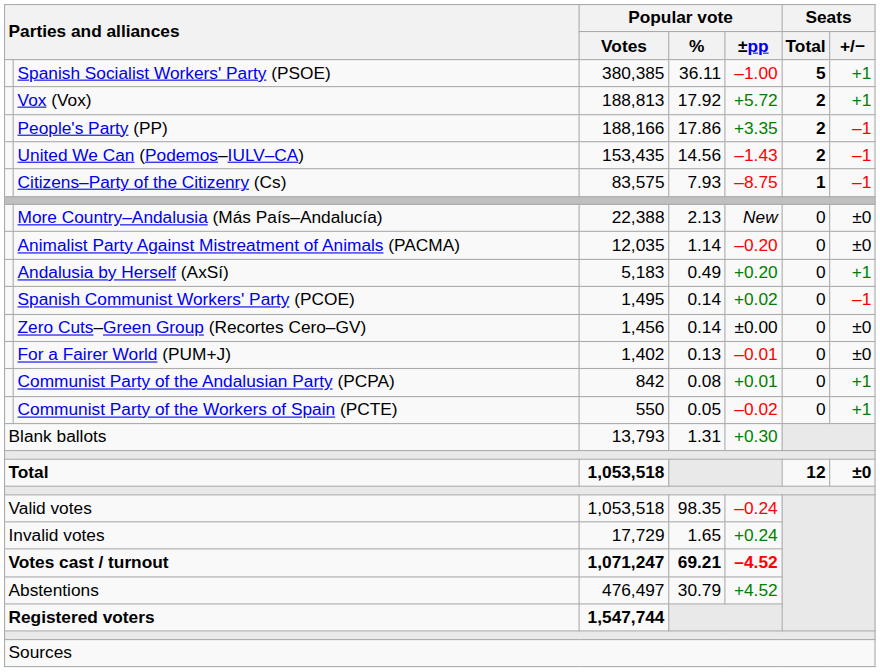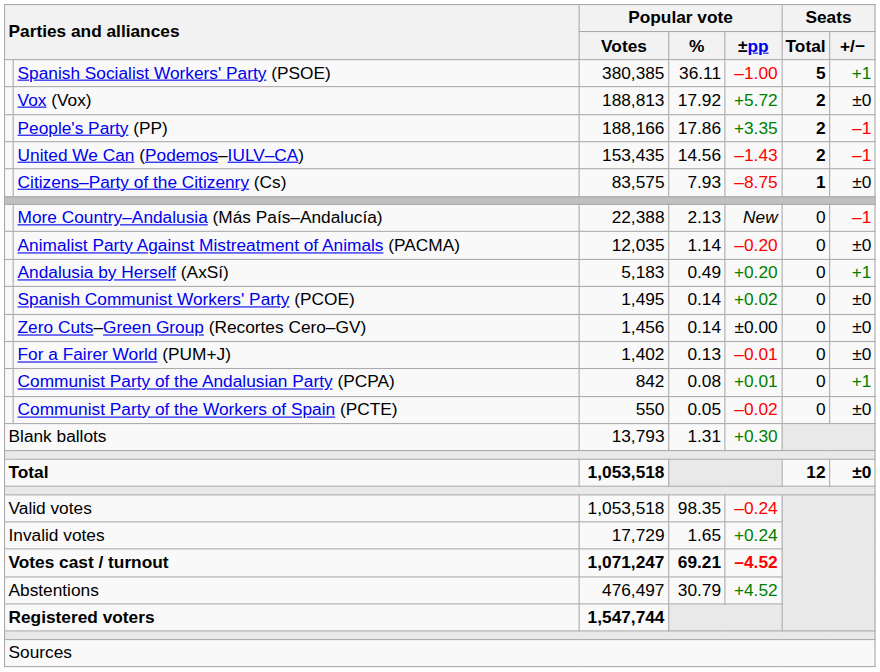(861, 100) +1 -> (862, 100) ±0
(862, 182) –1 -> (862, 182) ±0
(862, 218) ±0 -> (862, 218) –1
(862, 300) –1 -> (862, 300) ±0
(861, 409) +1 -> (862, 409) ±0
